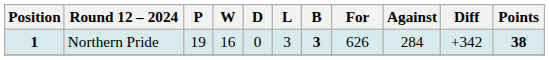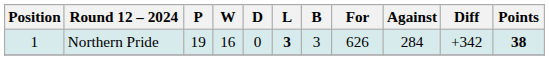(34, 41) bold -> (34, 41) normal
(287, 41) normal -> (287, 41) bold
(317, 41) bold -> (317, 41) normal
